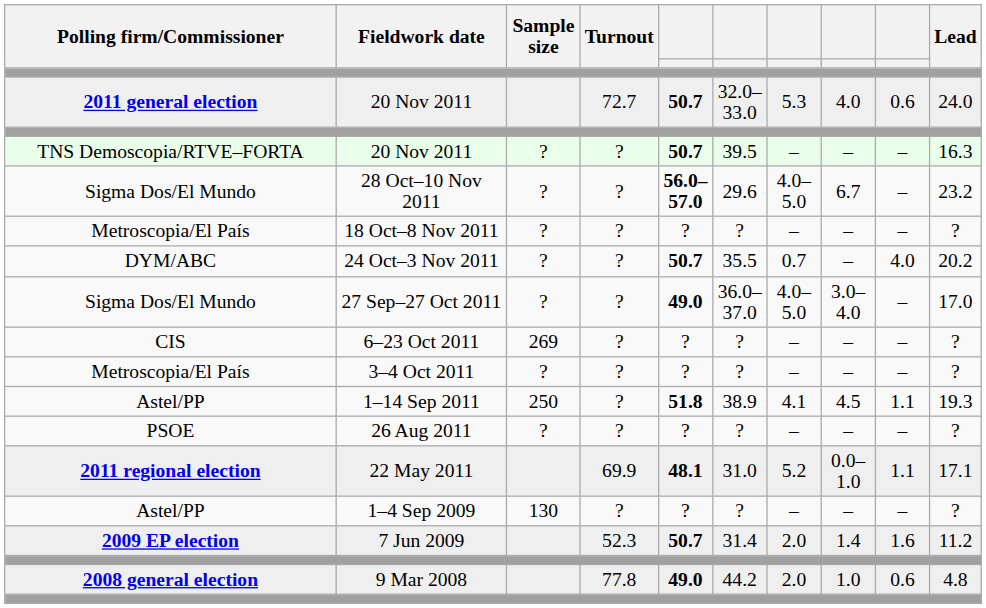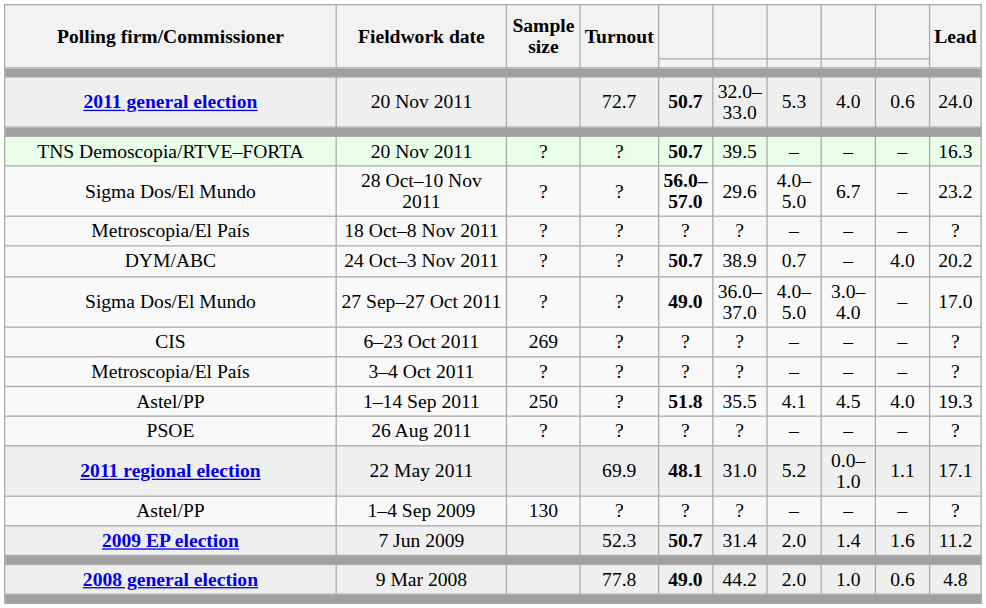(740, 261) 35.5 -> (740, 261) 38.9
(740, 400) 38.9 -> (740, 400) 35.5
(902, 400) 1.1 -> (902, 400) 4.0
